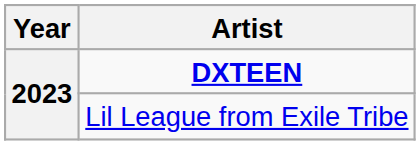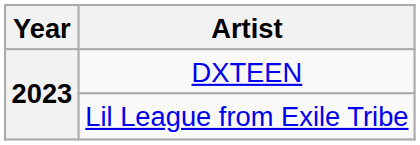(247, 72) bold -> (247, 72) normal
